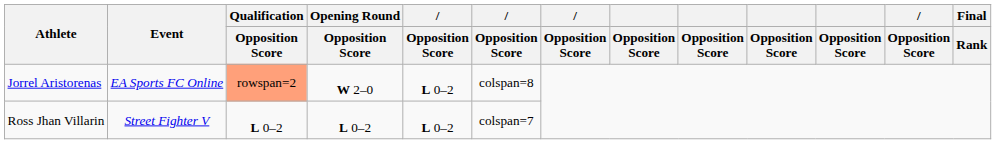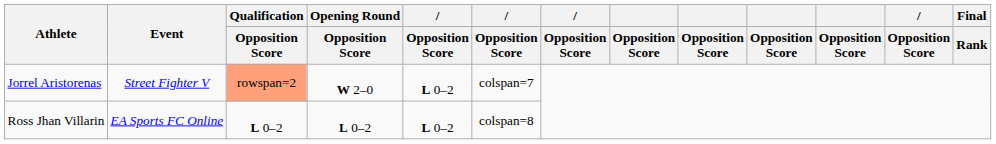(167, 82) EA Sports FC Online -> (167, 82) Street Fighter V
(506, 82) colspan=8 -> (506, 82) colspan=7
(167, 120) Street Fighter V -> (167, 120) EA Sports FC Online
(506, 120) colspan=7 -> (506, 120) colspan=8
